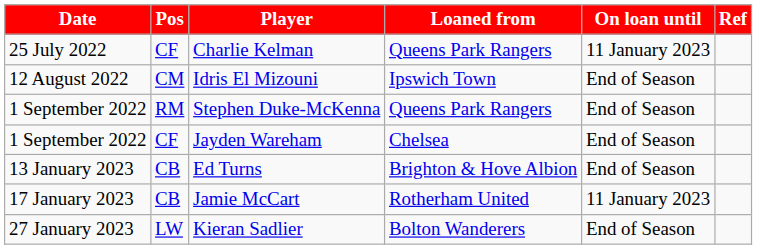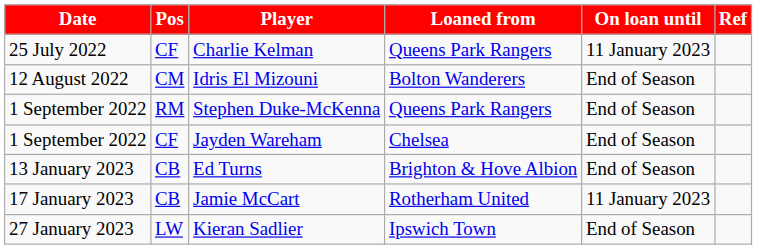(442, 79) Ipswich Town -> (457, 79) Bolton Wanderers
(457, 229) Bolton Wanderers -> (442, 229) Ipswich Town
